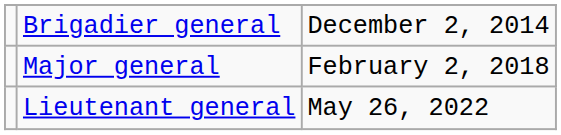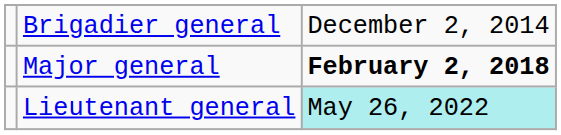(429, 67) normal -> (429, 67) bold
(398, 108) no background -> (398, 108) paleturquoise background
